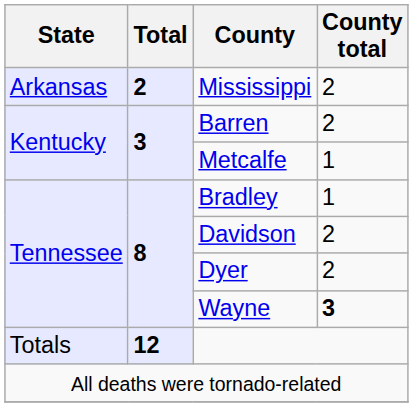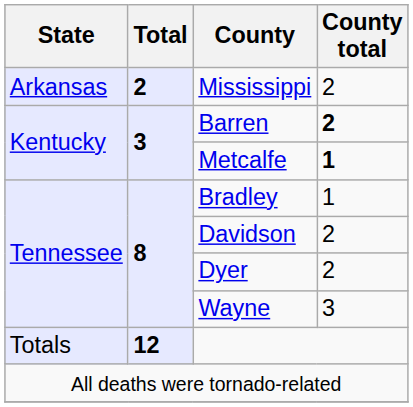(329, 123) normal -> (329, 123) bold
(329, 160) normal -> (329, 160) bold
(329, 308) bold -> (329, 308) normal
